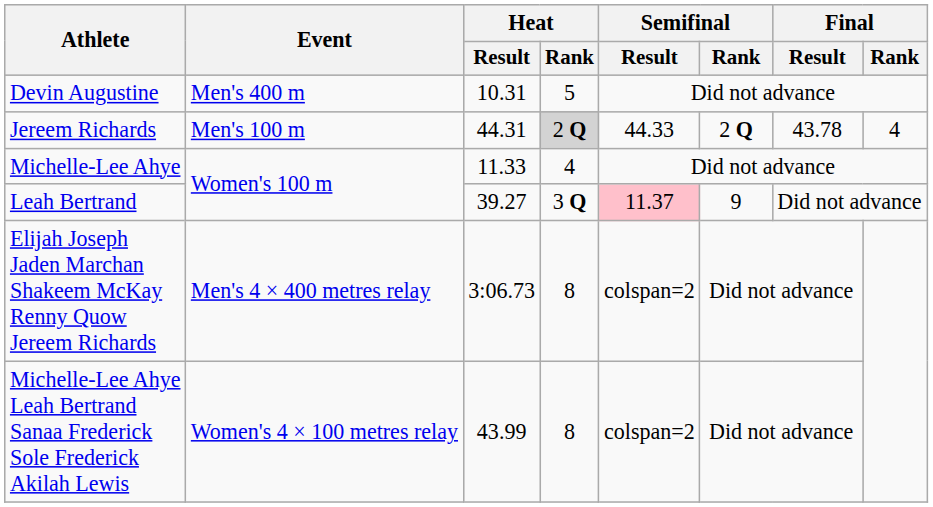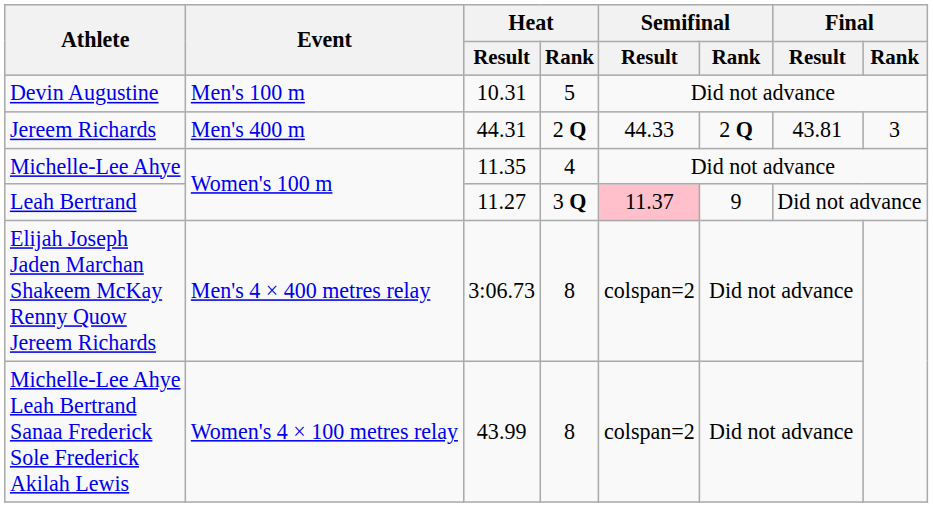(248, 93) Men's 400 m -> (248, 93) Men's 100 m
(248, 130) Men's 100 m -> (248, 130) Men's 400 m
(569, 130) lightgrey background -> (569, 130) no background
(817, 130) 43.78 -> (817, 130) 43.81
(895, 130) 4 -> (895, 130) 3
(502, 166) 11.33 -> (502, 166) 11.35
(502, 202) 39.27 -> (502, 202) 11.27
